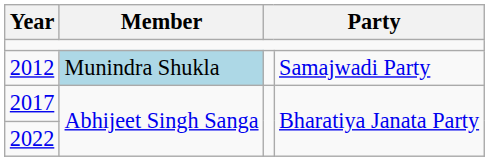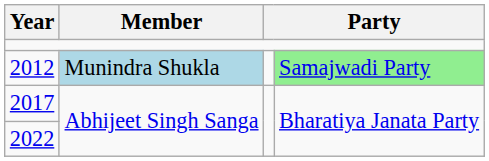(355, 67) no background -> (355, 67) lightgreen background
